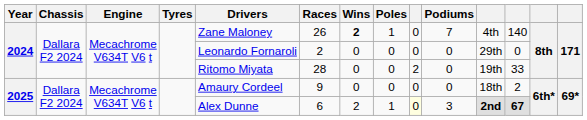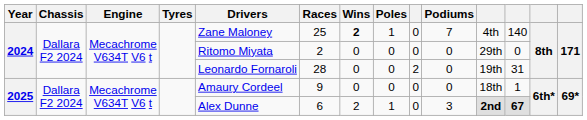(320, 32) 26 -> (320, 32) 25
(248, 50) Leonardo Fornaroli -> (235, 50) Ritomo Miyata
(235, 69) Ritomo Miyata -> (248, 69) Leonardo Fornaroli
(518, 69) 33 -> (518, 69) 31
(518, 87) 2 -> (518, 87) 1
(416, 105) lightyellow background -> (416, 105) no background
